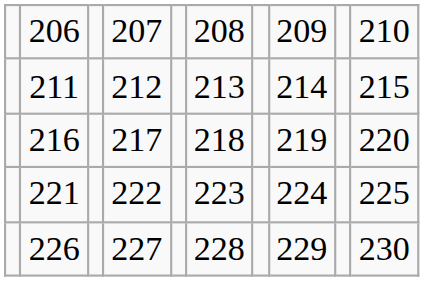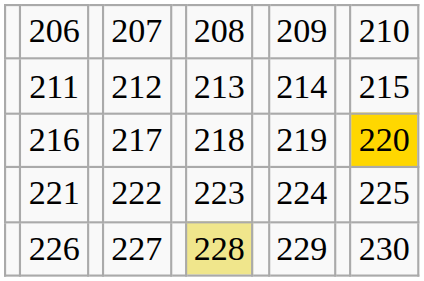(384, 139) no background -> (384, 139) gold background
(219, 247) no background -> (219, 247) khaki background
